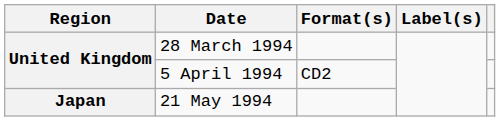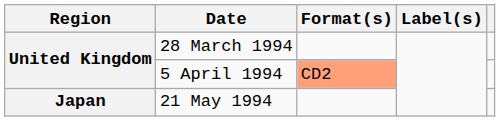(316, 74) no background -> (316, 74) lightsalmon background
